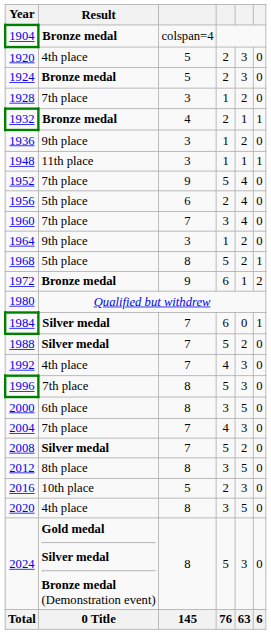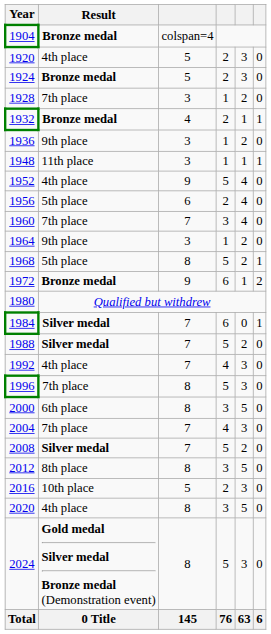(65, 181) 7th place -> (65, 181) 4th place
